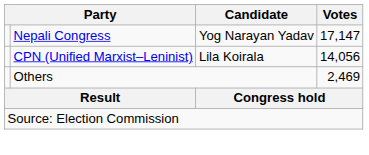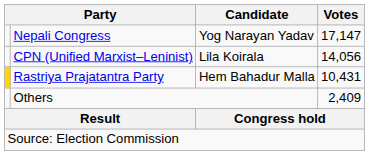+ row: (89, 77)
(344, 77) 2,469 -> (345, 98) 2,409
